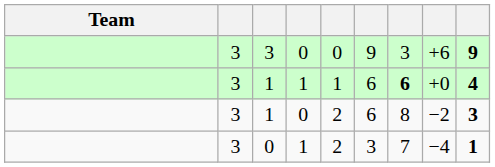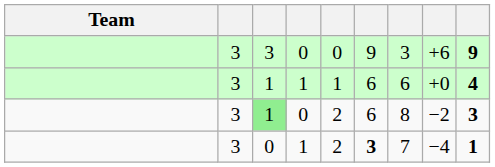(405, 83) bold -> (405, 83) normal
(269, 114) no background -> (269, 114) lightgreen background
(371, 146) normal -> (371, 146) bold
